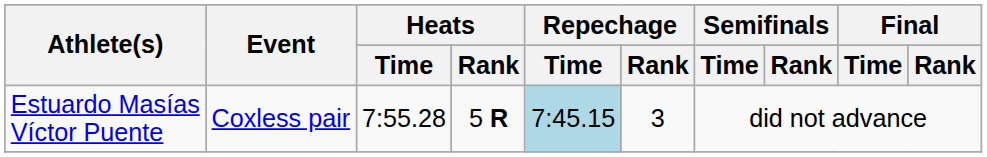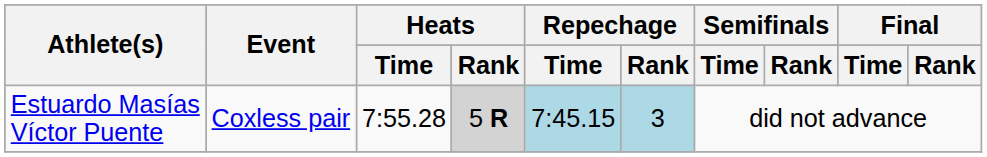(489, 119) no background -> (489, 119) lightgrey background
(658, 119) no background -> (658, 119) lightblue background
